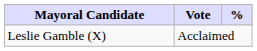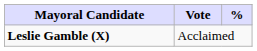(57, 35) normal -> (58, 35) bold
